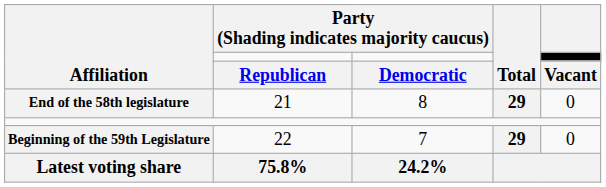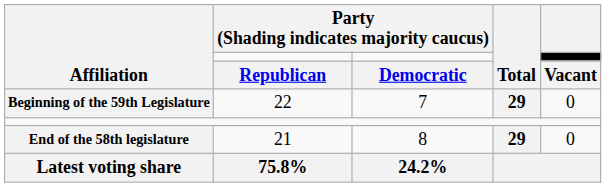rows swapped: (109, 103) <-> (109, 139)
